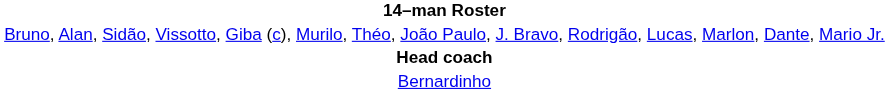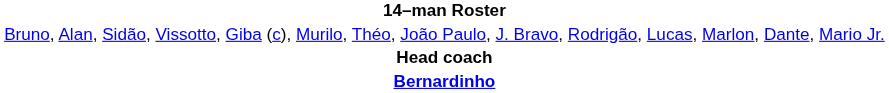(444, 81) normal -> (444, 81) bold
